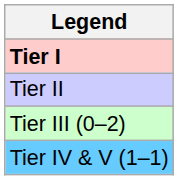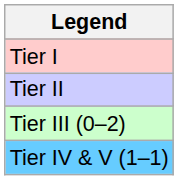(35, 56) bold -> (34, 56) normal
